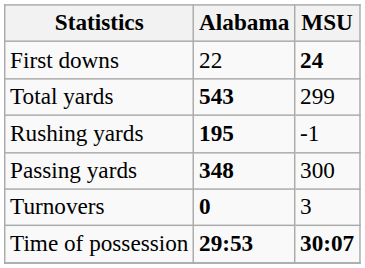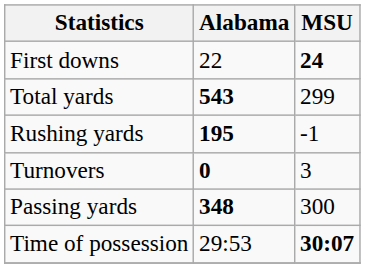rows swapped: (74, 170) <-> (57, 207)
(226, 243) bold -> (226, 243) normal
